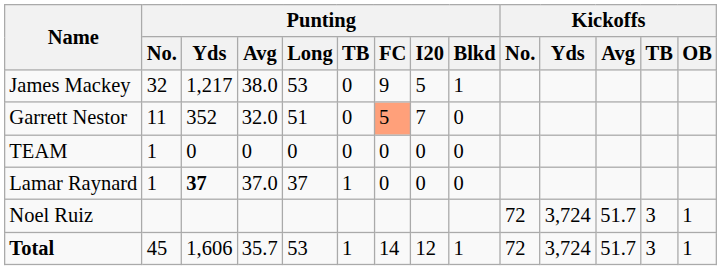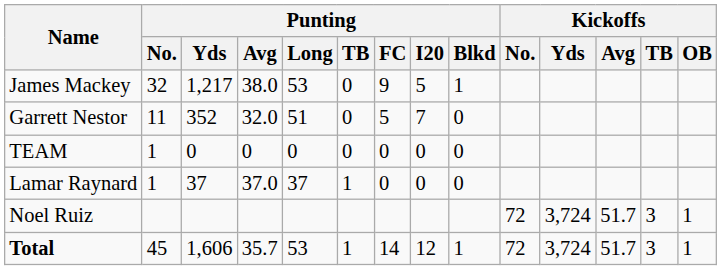(384, 118) lightsalmon background -> (384, 118) no background
(197, 183) bold -> (197, 183) normal
